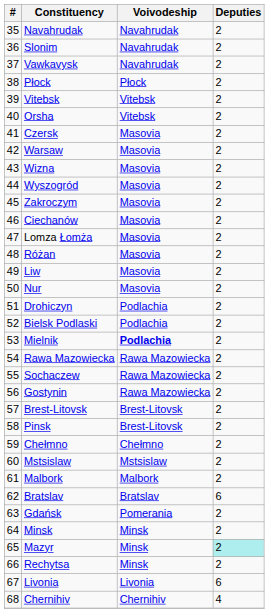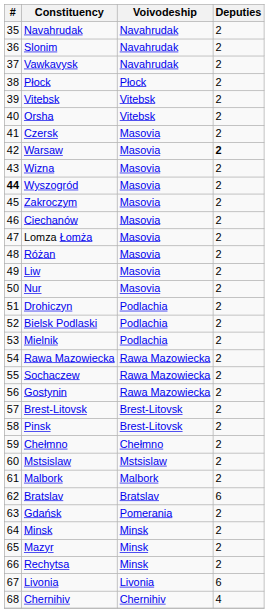(218, 151) normal -> (218, 151) bold
(13, 185) normal -> (13, 185) bold
(145, 340) bold -> (144, 340) normal
(218, 548) paleturquoise background -> (218, 548) no background
